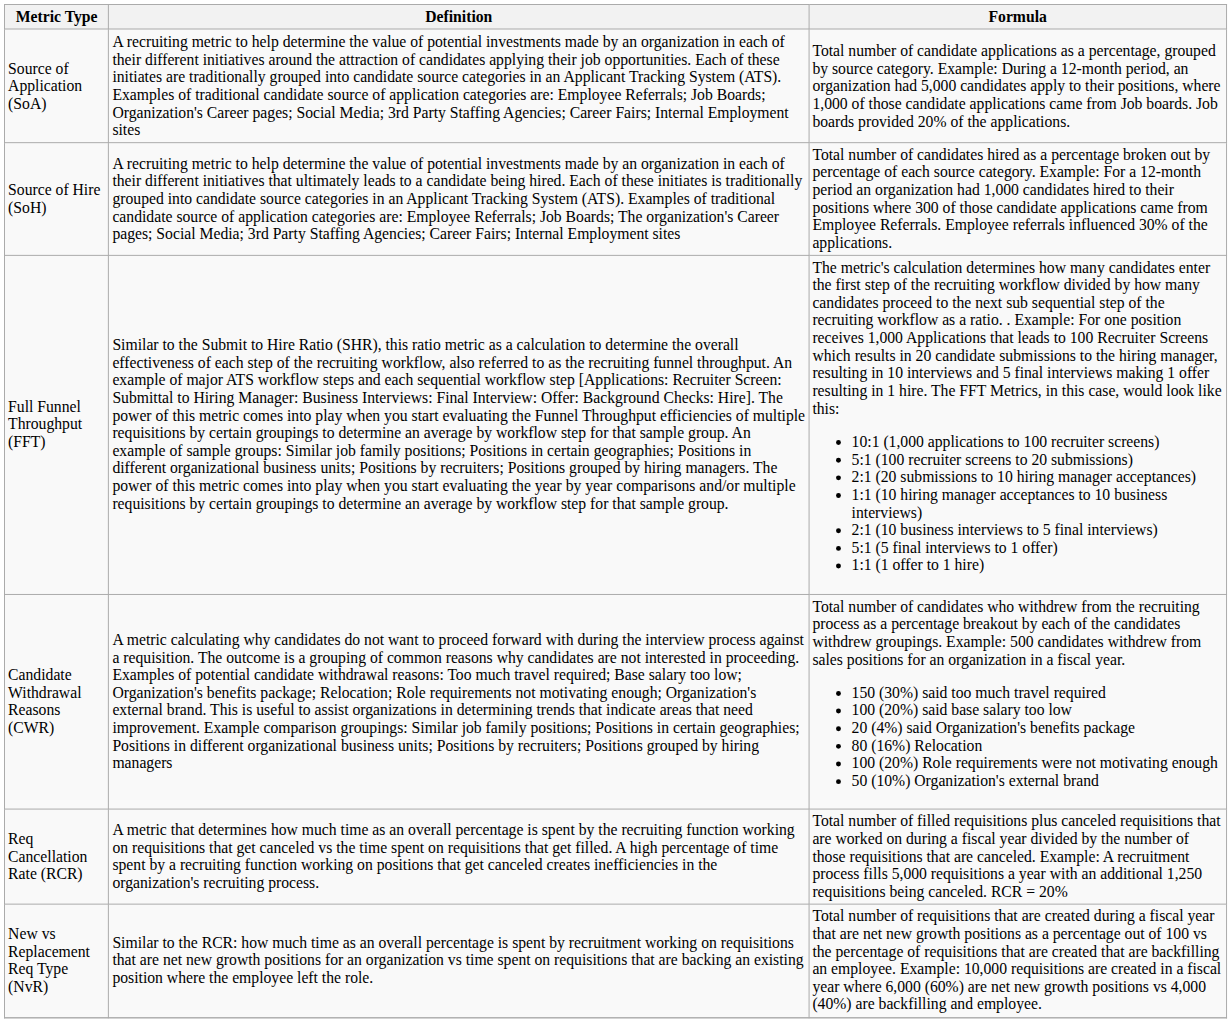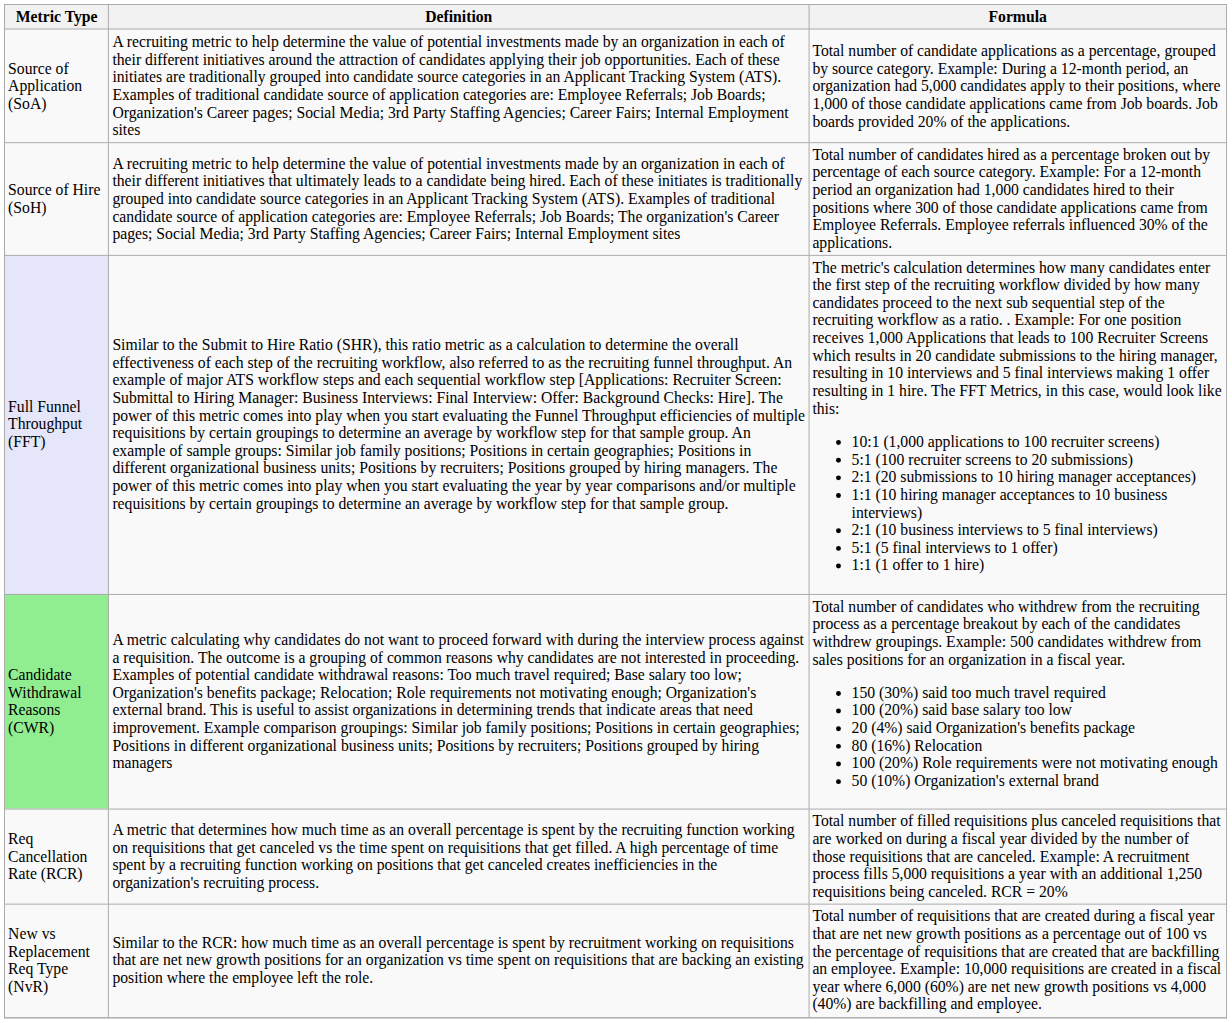(45, 424) no background -> (45, 424) lavender background
(45, 701) no background -> (45, 701) lightgreen background
